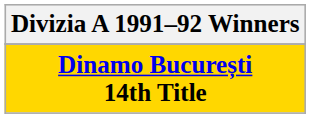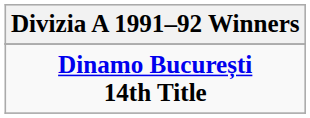(155, 78) gold background -> (155, 78) no background
